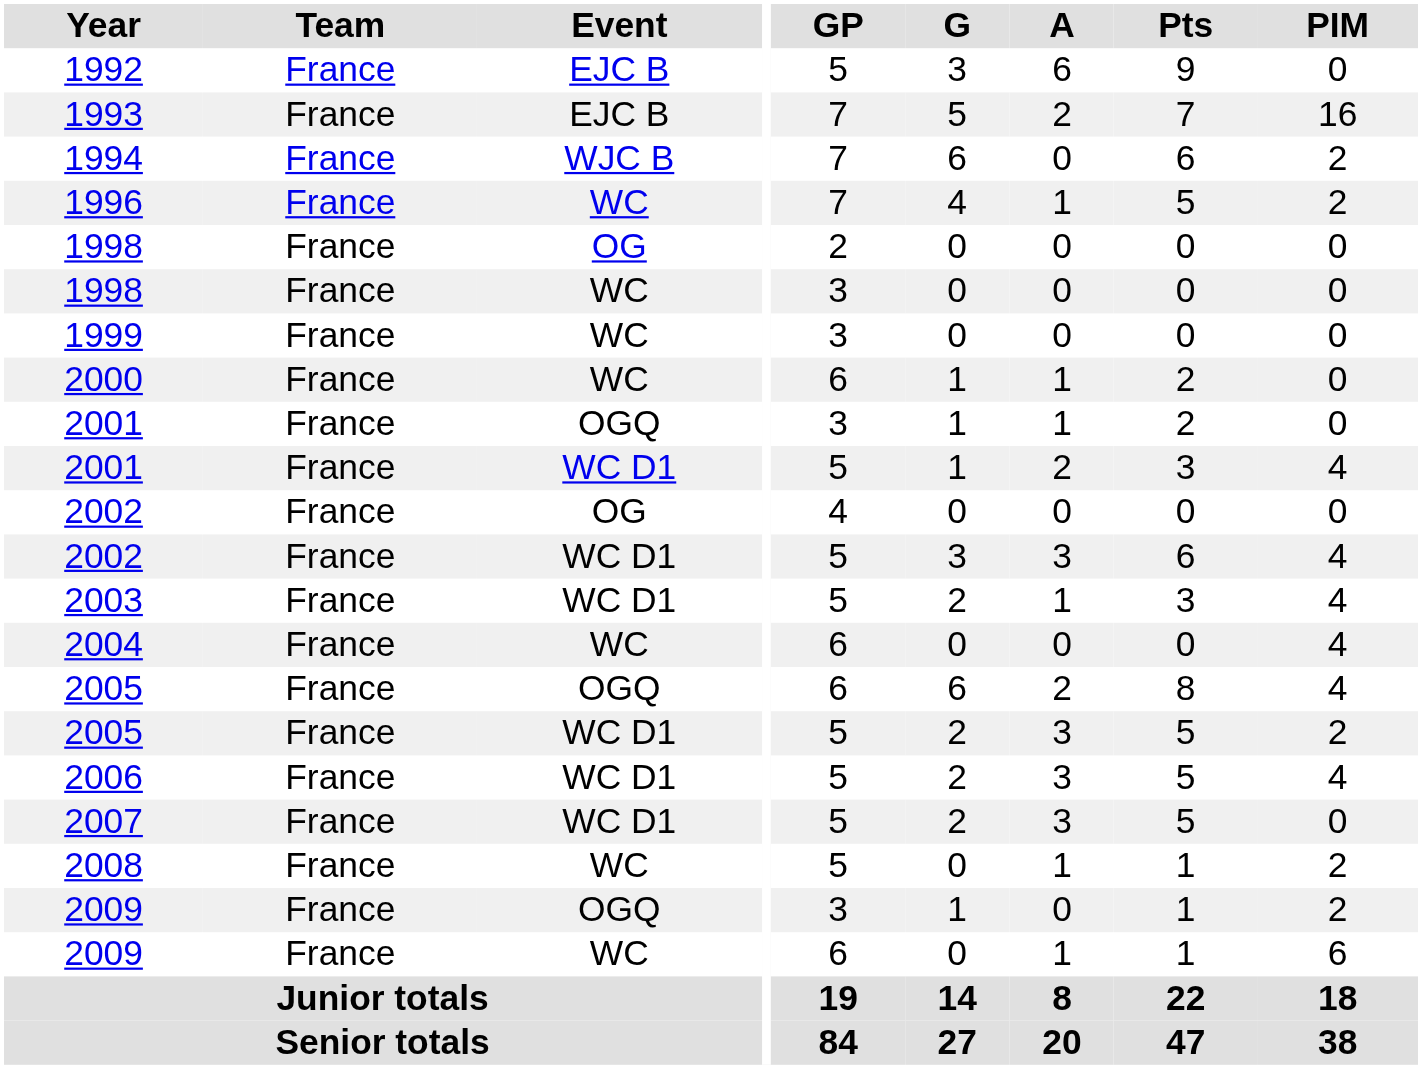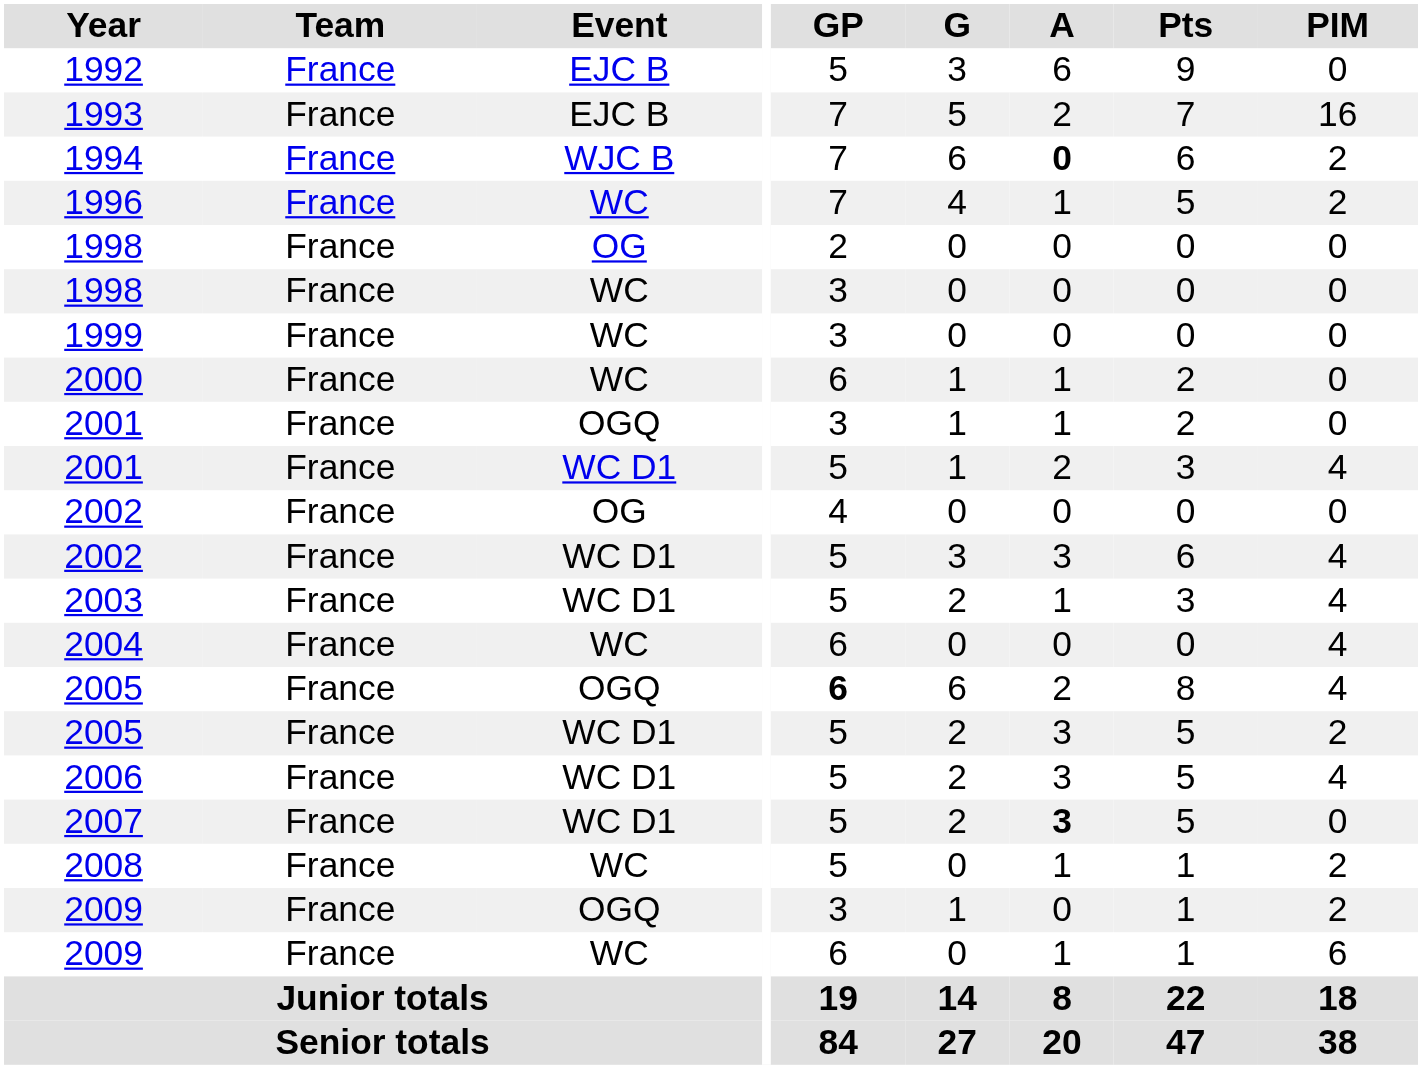(1062, 158) normal -> (1062, 158) bold
(838, 688) normal -> (838, 688) bold
(1062, 821) normal -> (1062, 821) bold
